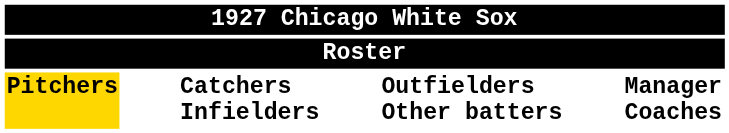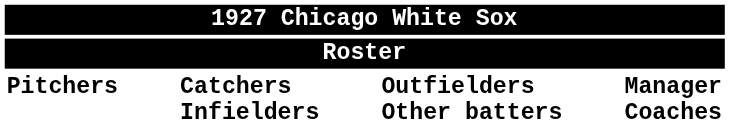(62, 87) gold background -> (62, 87) no background
